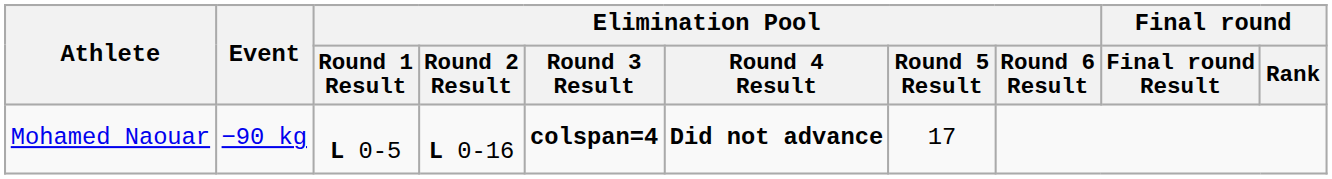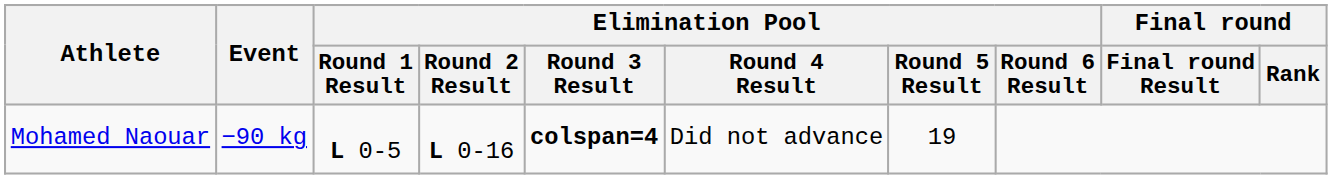(777, 139) bold -> (777, 139) normal
(942, 139) 17 -> (942, 139) 19
